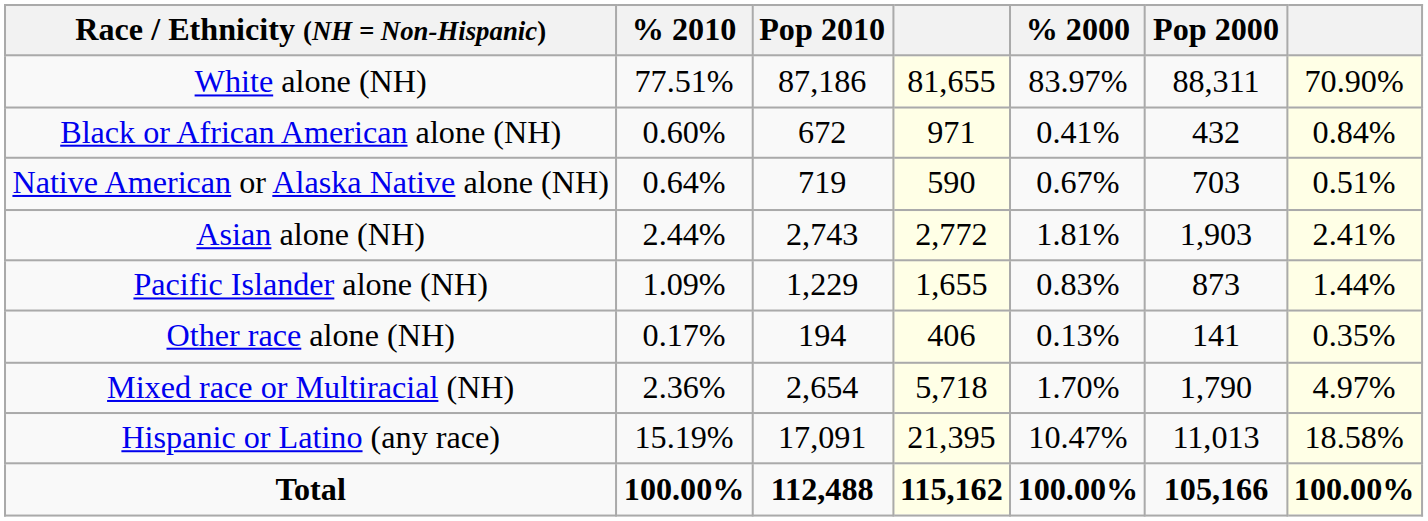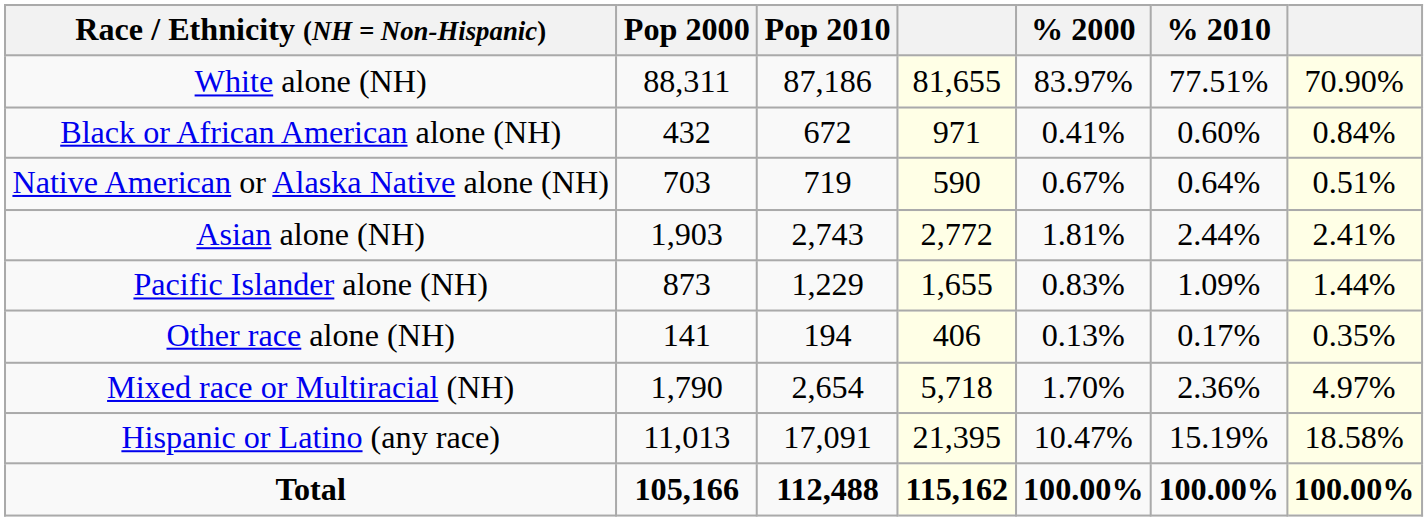columns swapped: (1216, 30) <-> (684, 30)
